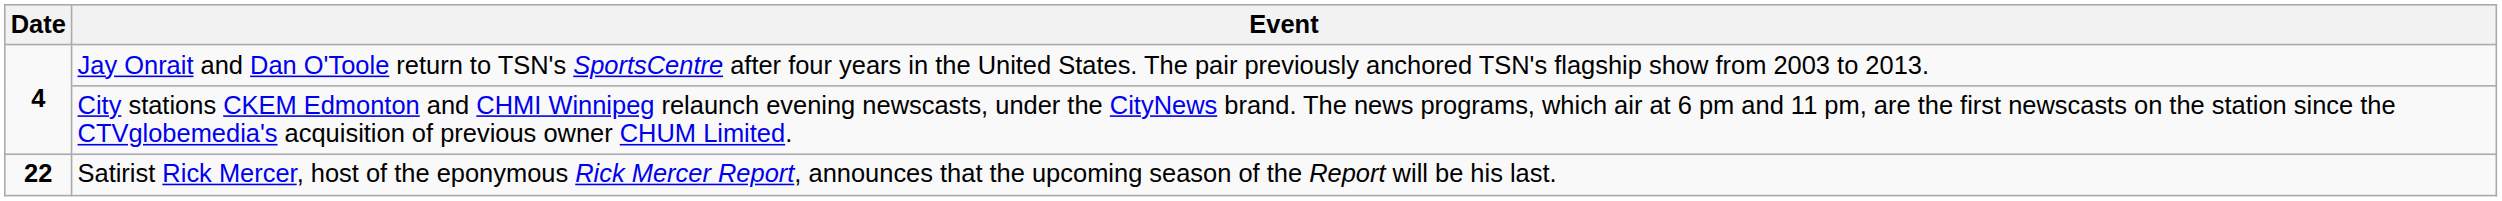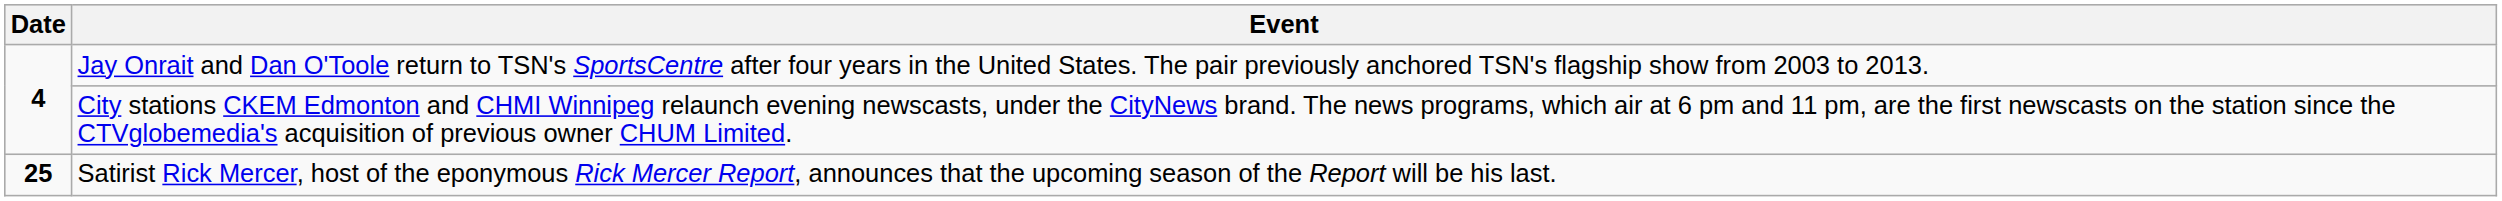(38, 174) 22 -> (38, 174) 25
